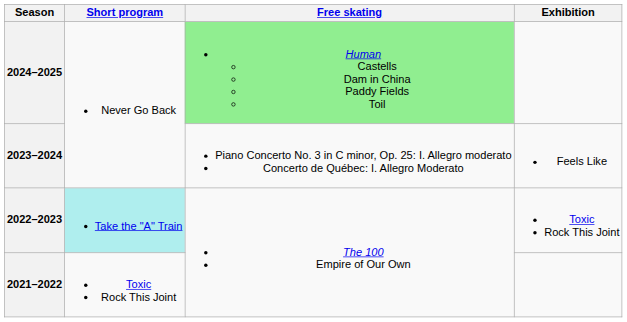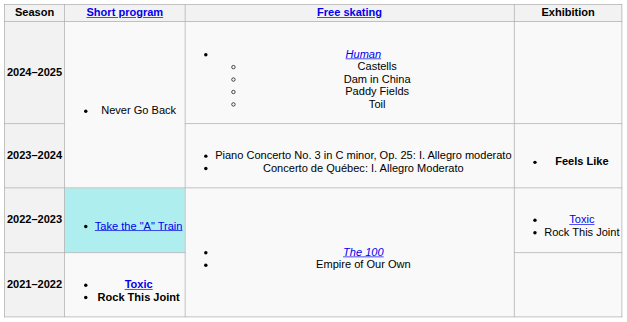(350, 79) lightgreen background -> (350, 79) no background
(568, 162) normal -> (568, 162) bold
(125, 291) normal -> (125, 291) bold
